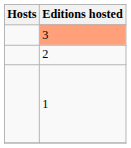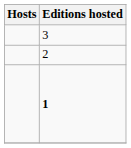(45, 35) lightsalmon background -> (45, 35) no background
(45, 104) normal -> (45, 104) bold
